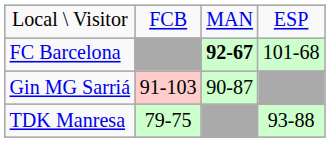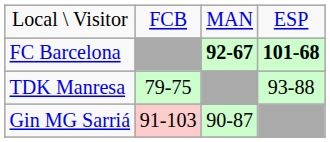(291, 54) normal -> (291, 54) bold
rows swapped: (67, 120) <-> (70, 87)
